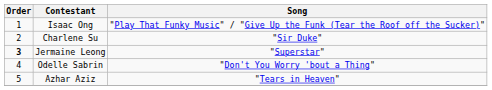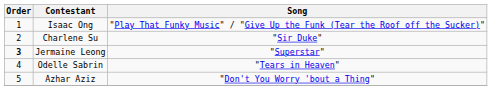(297, 65) "Don't You Worry 'bout a Thing" -> (297, 65) "Tears in Heaven"
(297, 79) "Tears in Heaven" -> (297, 79) "Don't You Worry 'bout a Thing"
